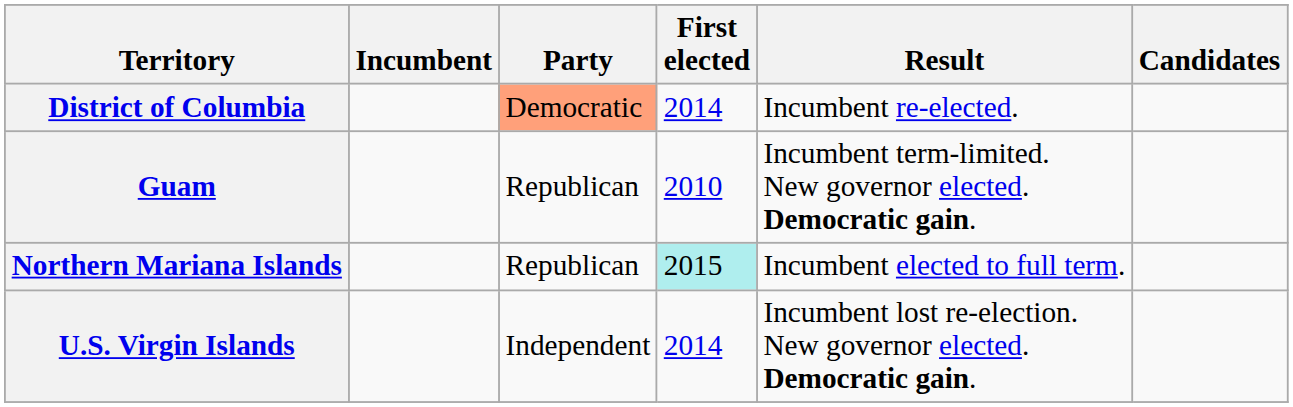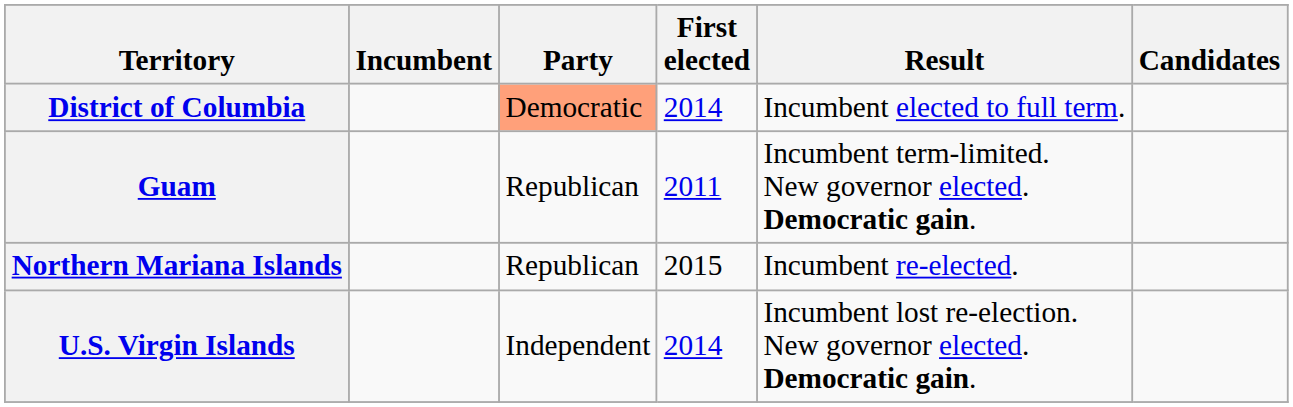(891, 107) Incumbent re-elected. -> (944, 107) Incumbent elected to full term.
(693, 186) 2010 -> (693, 186) 2011
(693, 265) paleturquoise background -> (693, 265) no background
(944, 265) Incumbent elected to full term. -> (891, 265) Incumbent re-elected.
